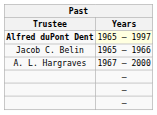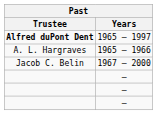(124, 37) lightyellow background -> (124, 37) no background
(50, 50) Jacob C. Belin -> (50, 50) A. L. Hargraves
(50, 63) A. L. Hargraves -> (50, 63) Jacob C. Belin
